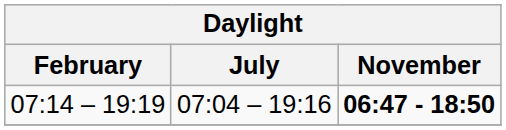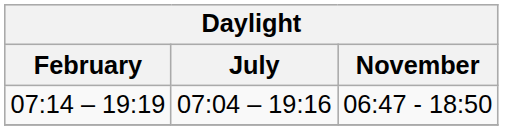(419, 104) bold -> (418, 104) normal
